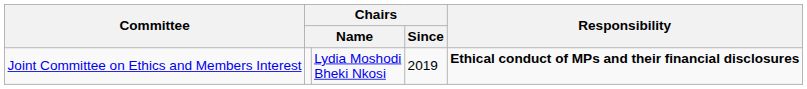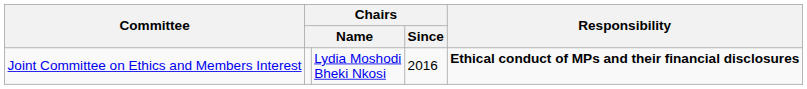(423, 66) 2019 -> (423, 66) 2016
